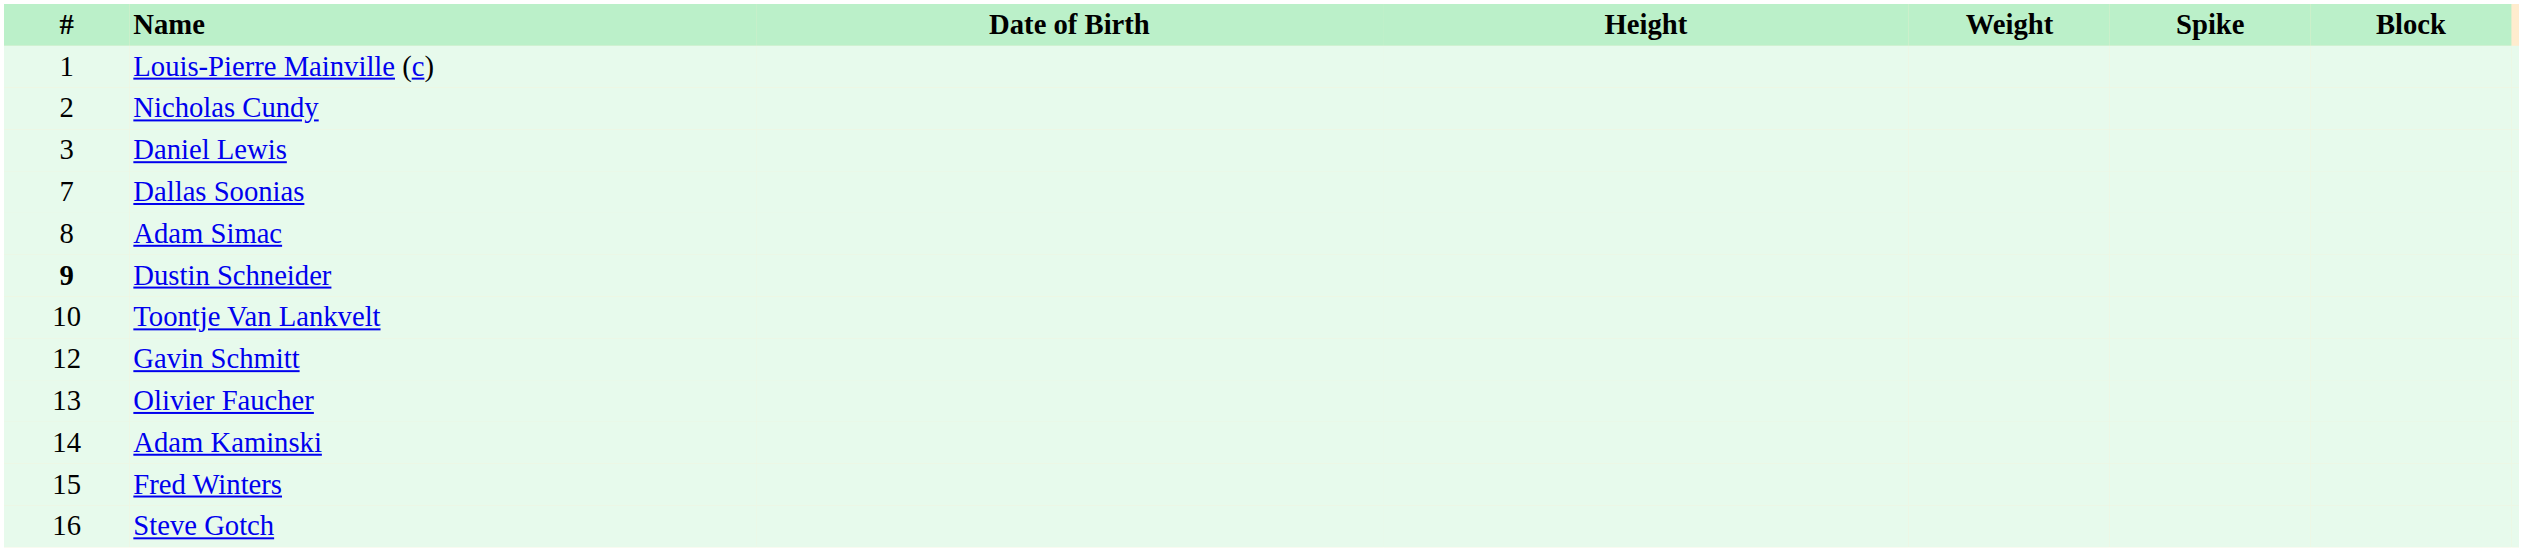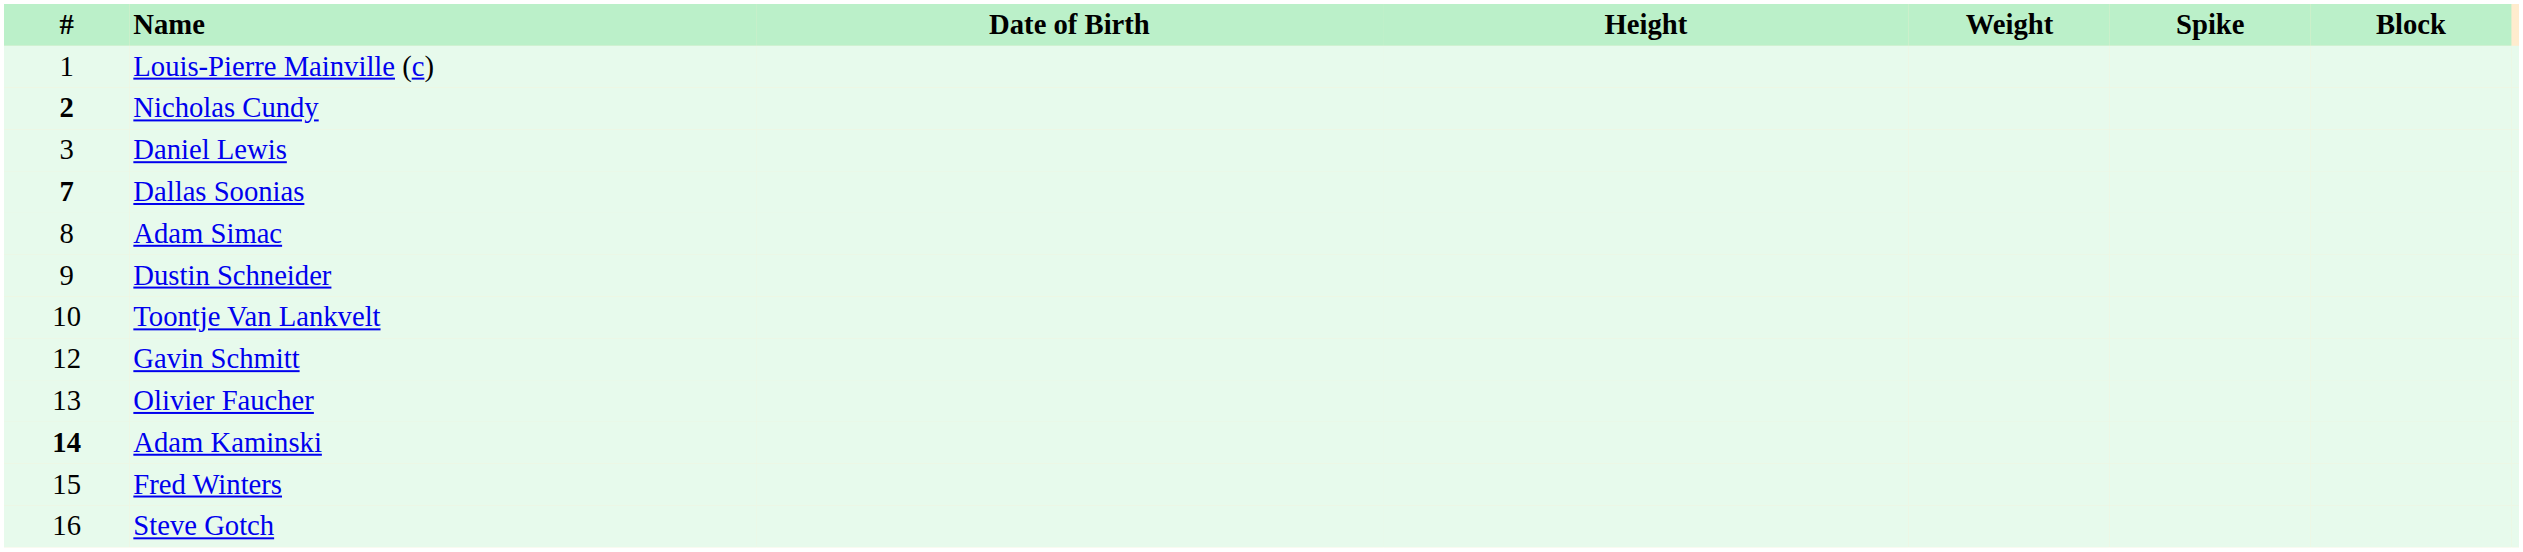(67, 107) normal -> (67, 107) bold
(67, 191) normal -> (67, 191) bold
(67, 275) bold -> (67, 275) normal
(67, 442) normal -> (67, 442) bold
